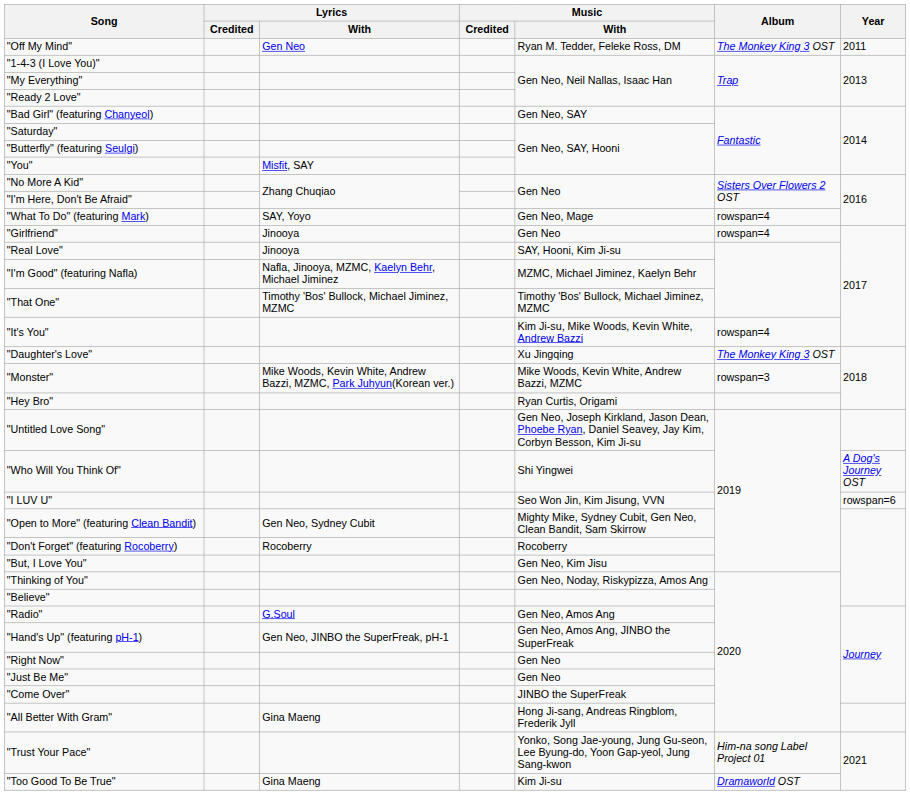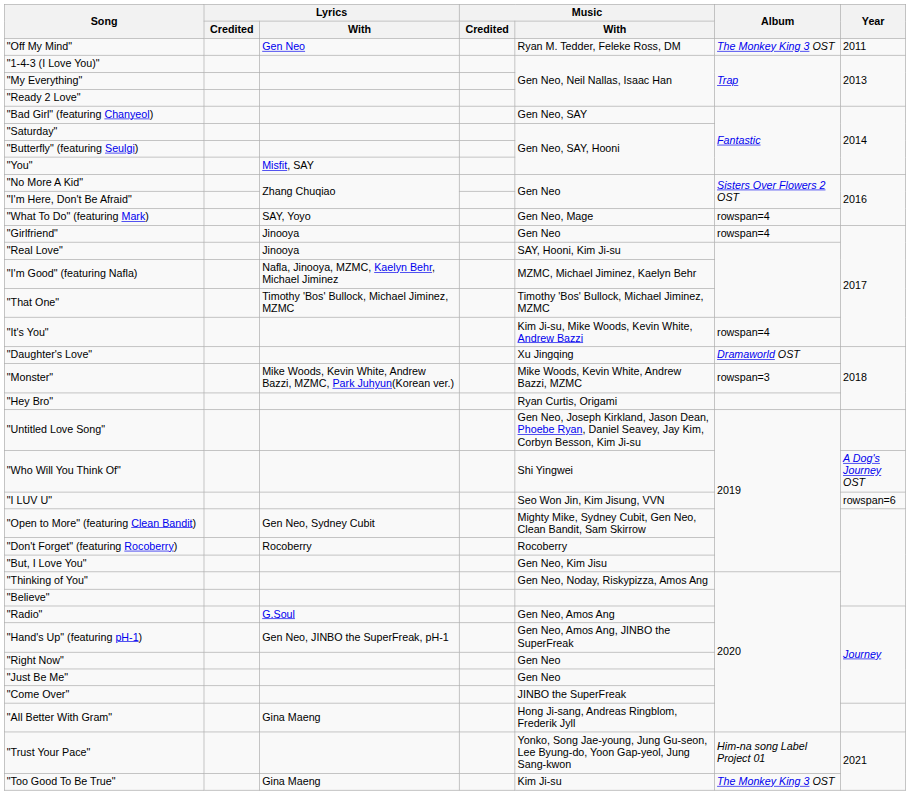(776, 355) The Monkey King 3 OST -> (758, 355) Dramaworld OST
(758, 781) Dramaworld OST -> (776, 781) The Monkey King 3 OST
